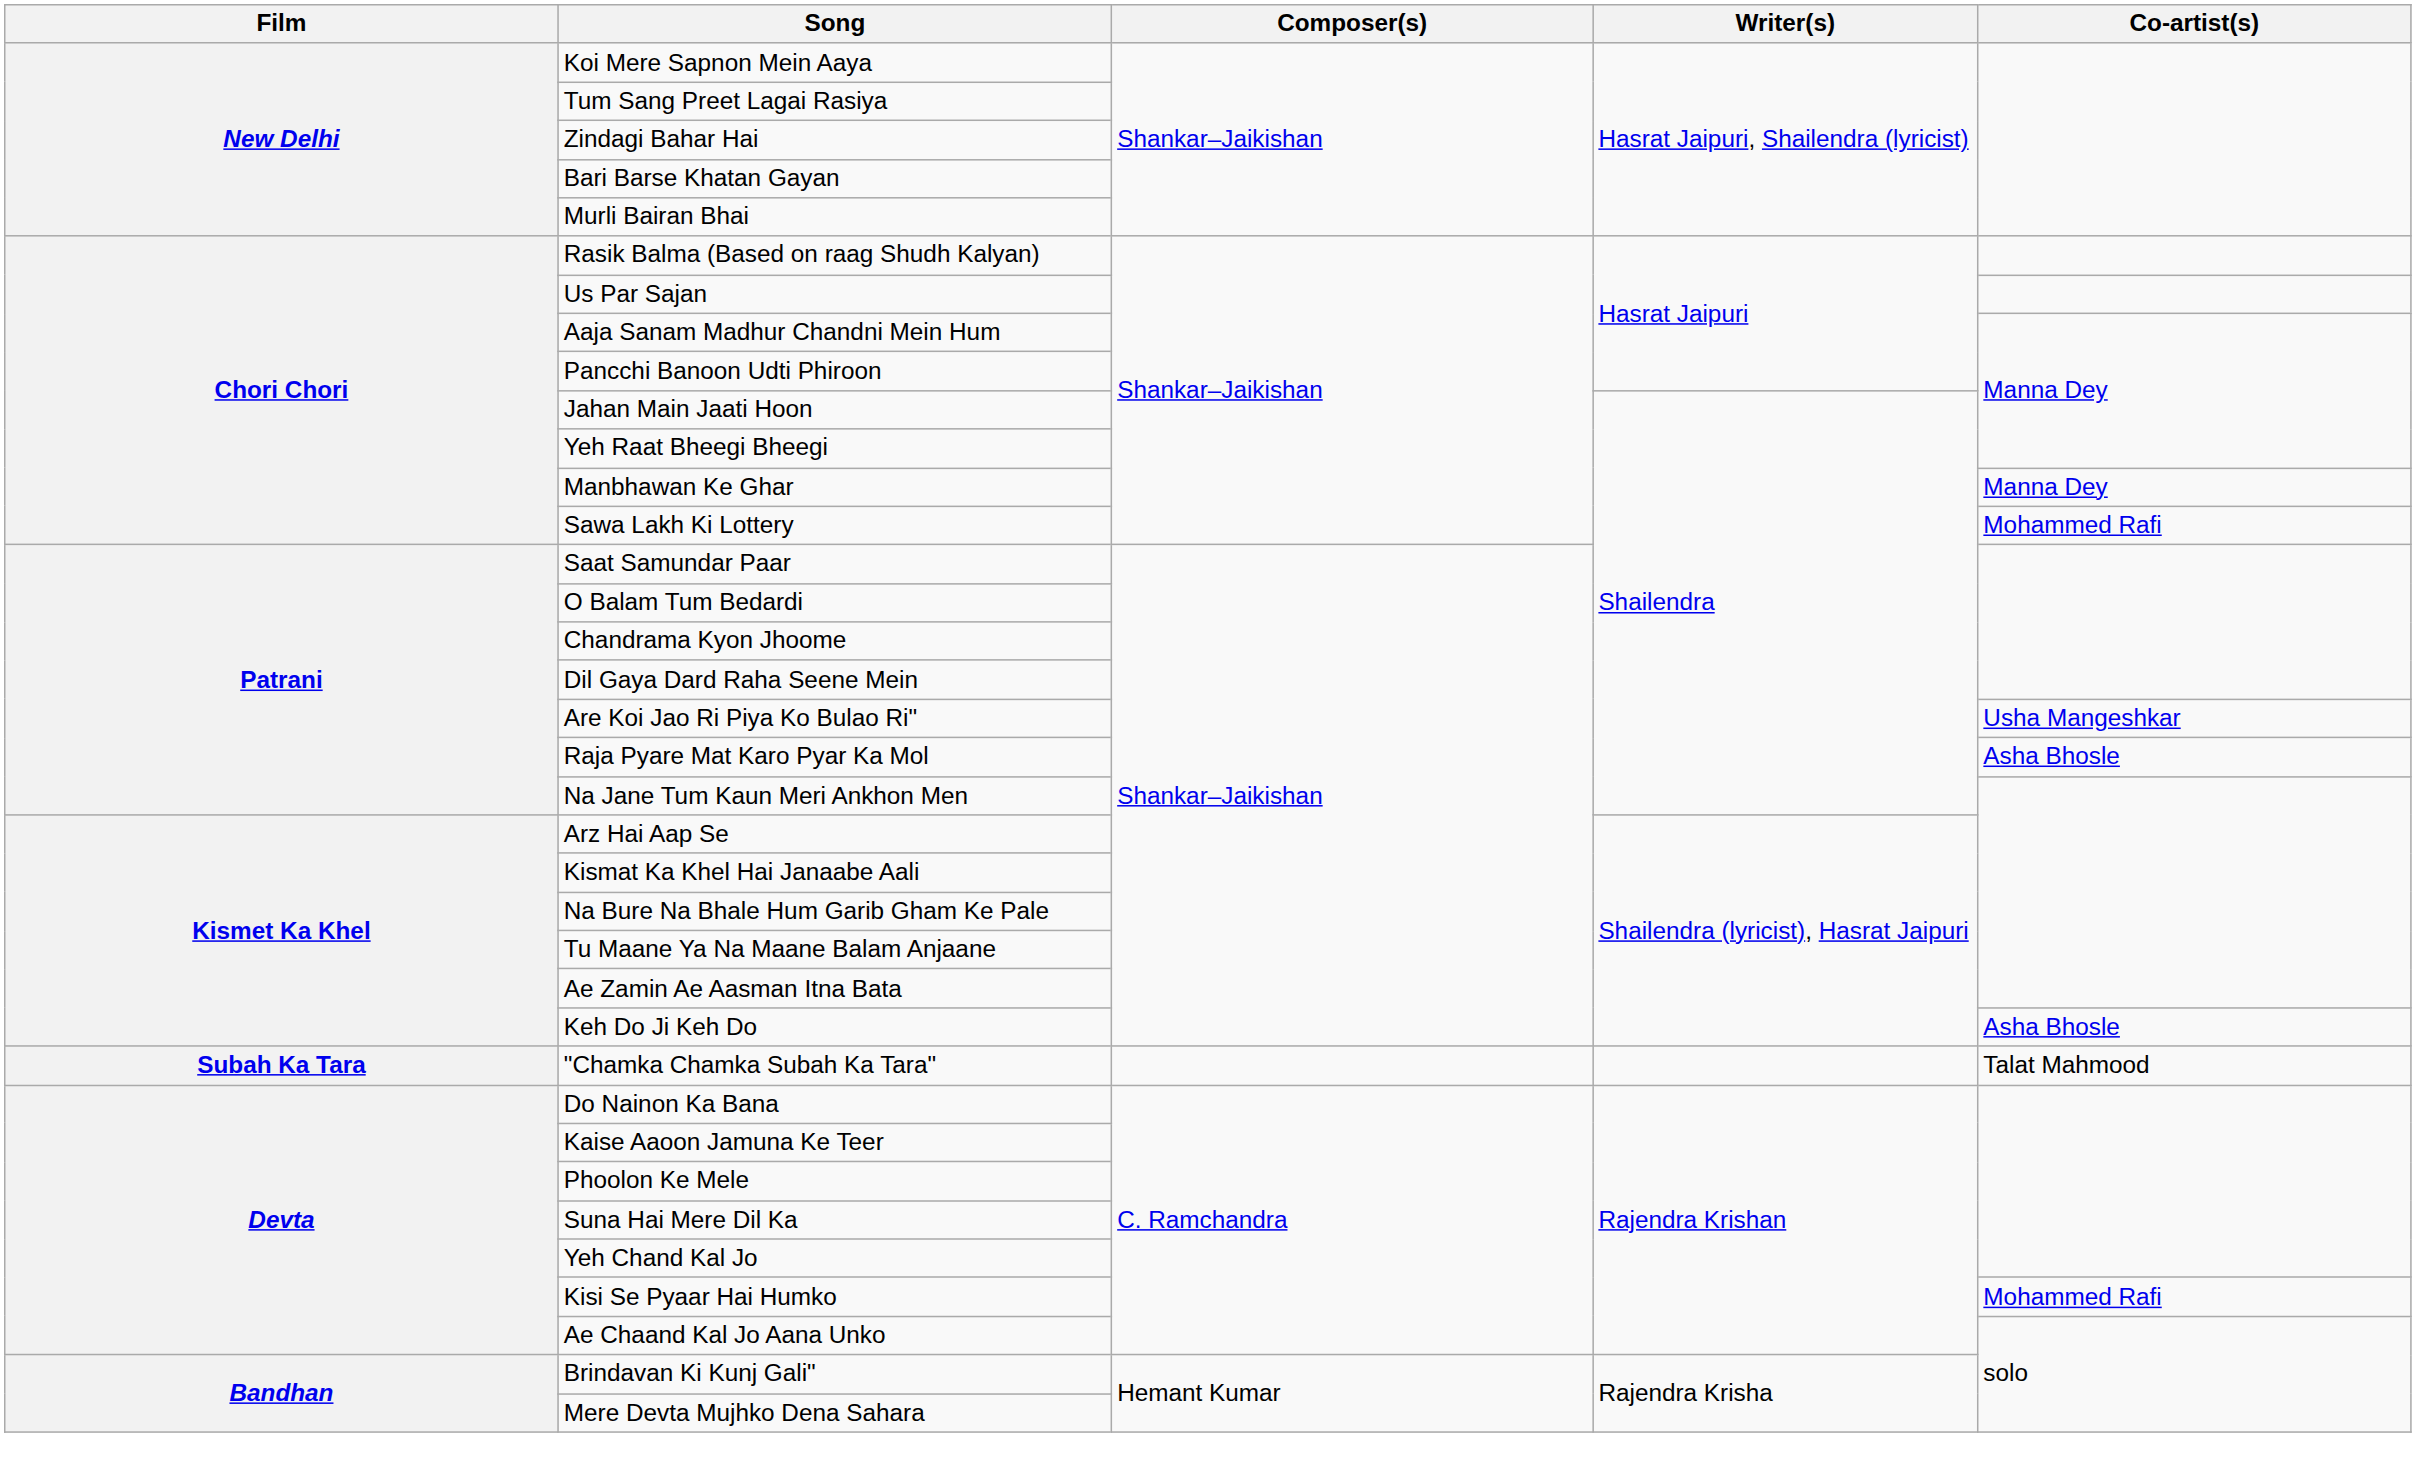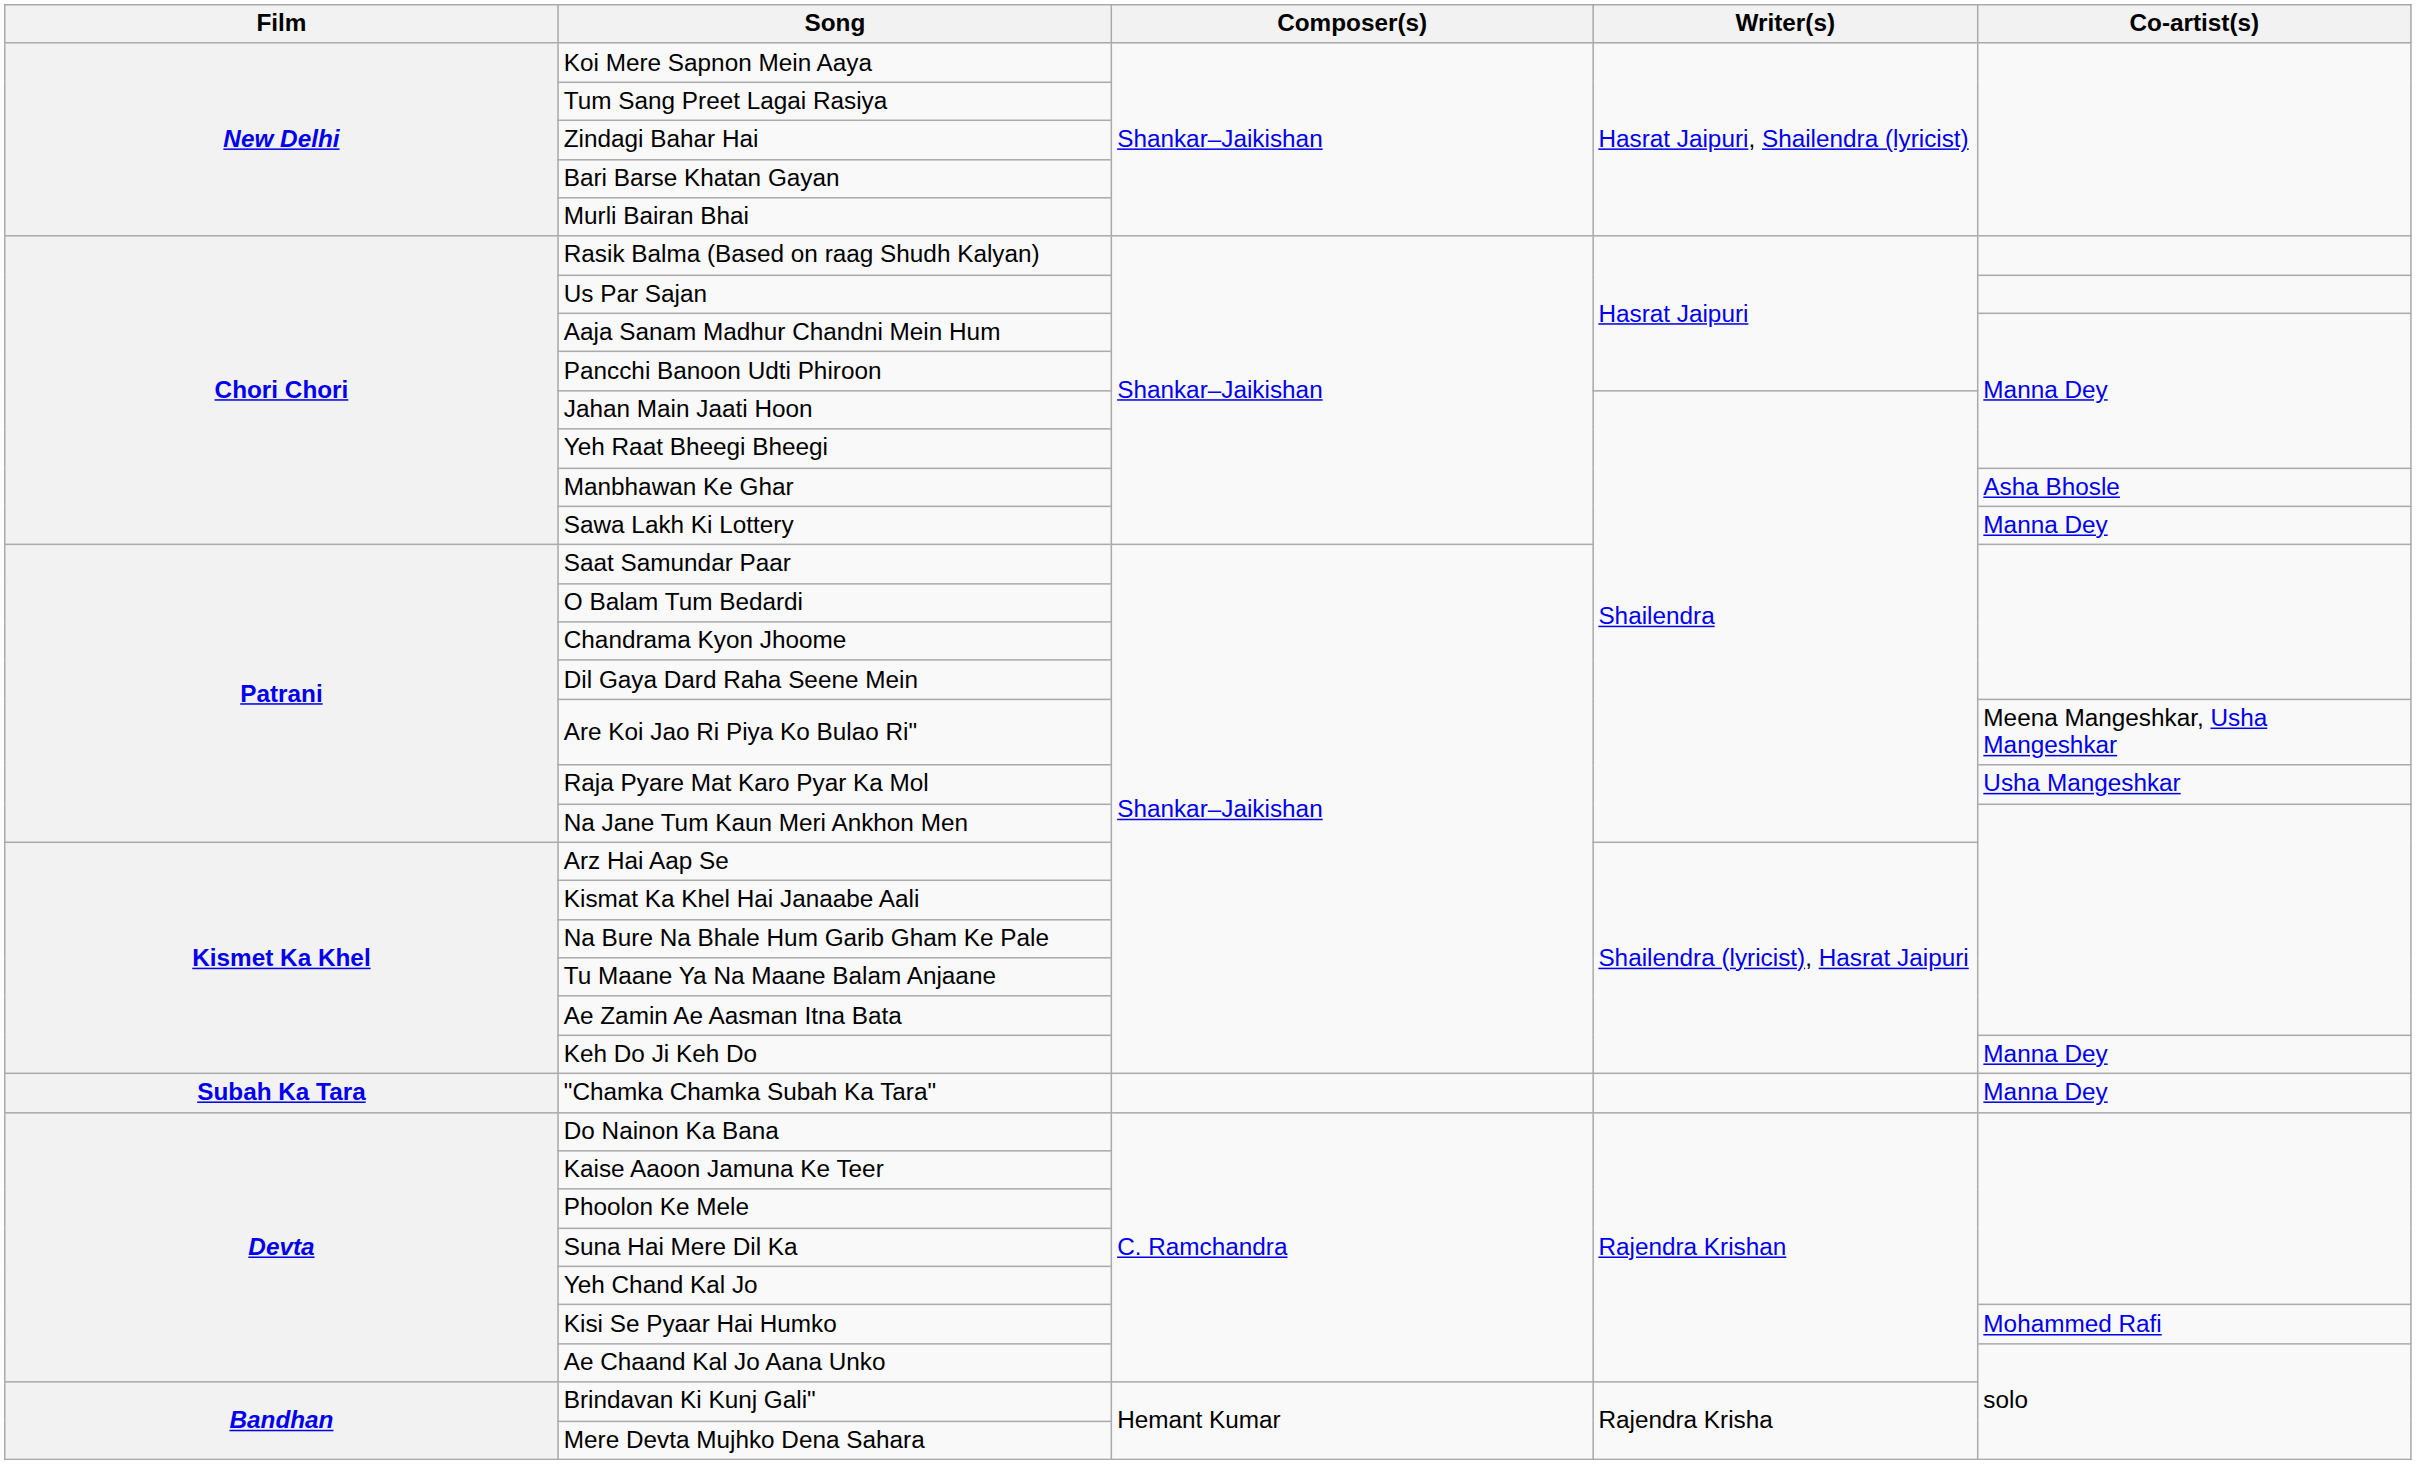(2046, 486) Manna Dey -> (2052, 486) Asha Bhosle
(2073, 525) Mohammed Rafi -> (2046, 525) Manna Dey
(2082, 718) Usha Mangeshkar -> (2125, 731) Meena Mangeshkar, Usha Mangeshkar
(2052, 756) Asha Bhosle -> (2082, 783) Usha Mangeshkar
(2052, 1026) Asha Bhosle -> (2046, 1053) Manna Dey
(2066, 1065) Talat Mahmood -> (2046, 1092) Manna Dey
